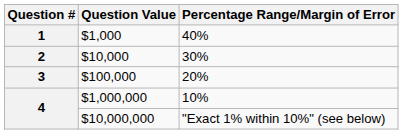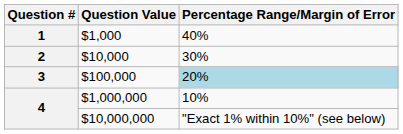(195, 77) no background -> (195, 77) lightblue background
